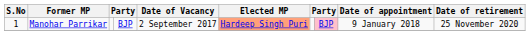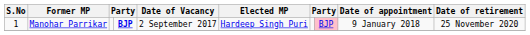(125, 24) normal -> (125, 24) bold
(264, 24) lightsalmon background -> (264, 24) no background
